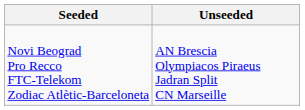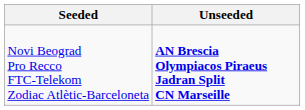(208, 72) normal -> (211, 72) bold
